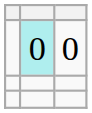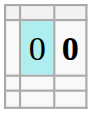(70, 47) normal -> (70, 47) bold
